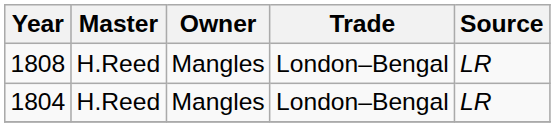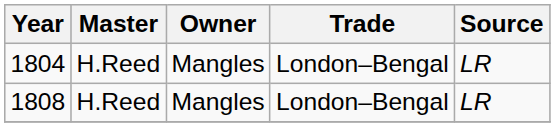rows swapped: (38, 102) <-> (38, 63)
